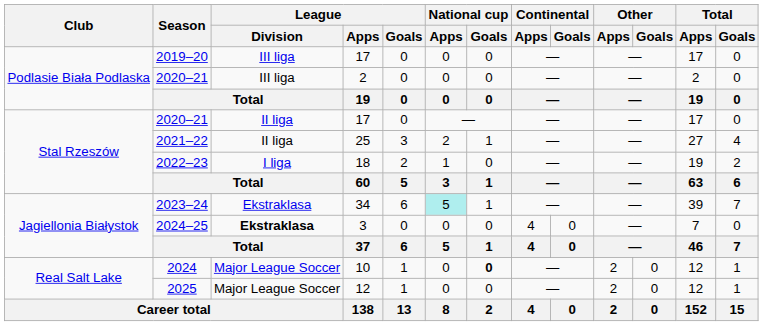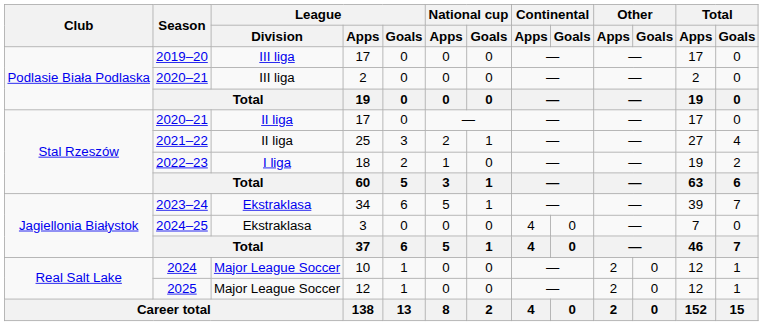(446, 204) paleturquoise background -> (446, 204) no background
(277, 225) bold -> (277, 225) normal
(489, 267) bold -> (489, 267) normal
